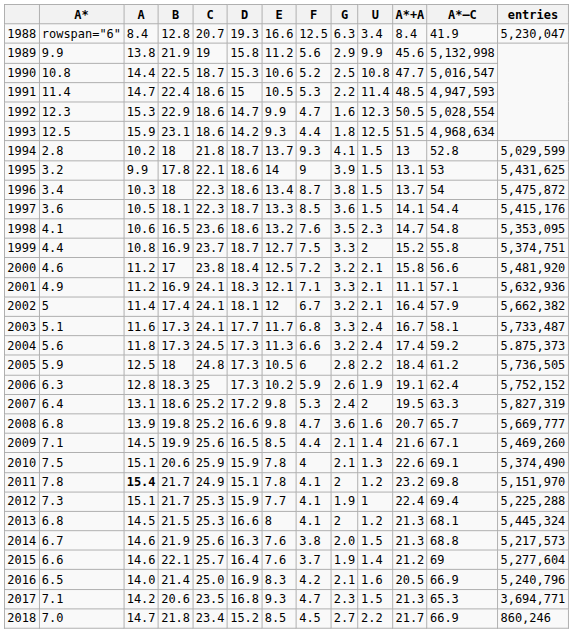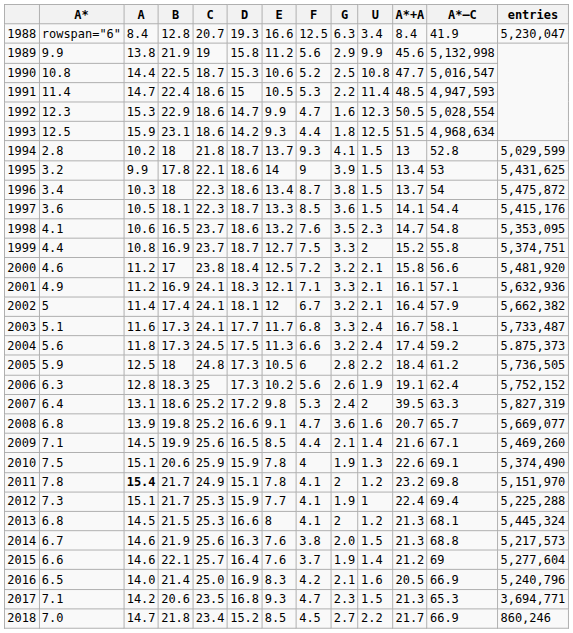(410, 170) 13.1 -> (410, 170) 13.4
(210, 229) 23.6 -> (210, 229) 23.7
(410, 287) 11.1 -> (410, 287) 16.1
(245, 346) 17.3 -> (245, 346) 17.5
(310, 385) 5.9 -> (310, 385) 5.6
(410, 404) 19.5 -> (410, 404) 39.5
(276, 424) 9.8 -> (276, 424) 9.1
(533, 424) 5,669,777 -> (533, 424) 5,669,077
(345, 463) 2.1 -> (345, 463) 1.9
